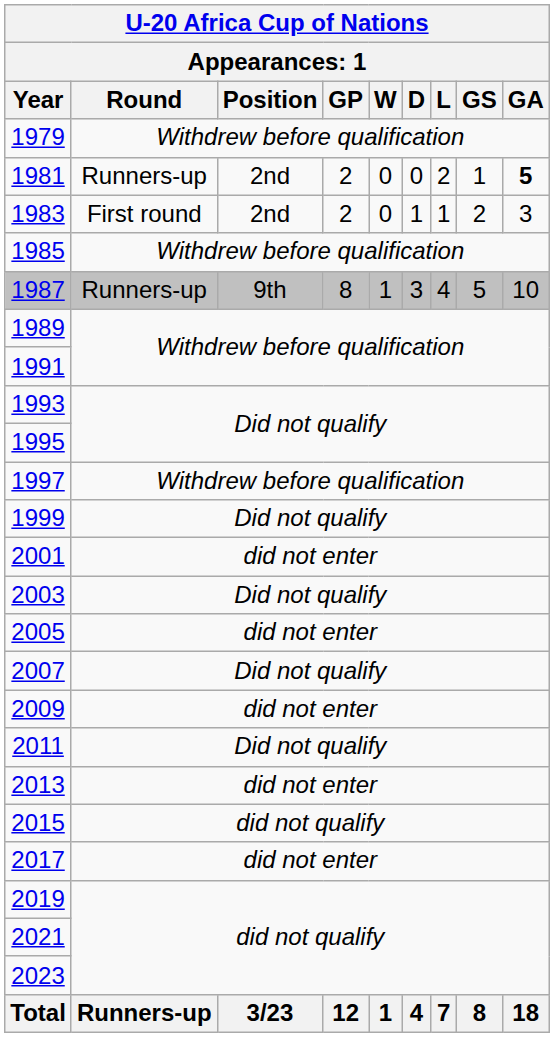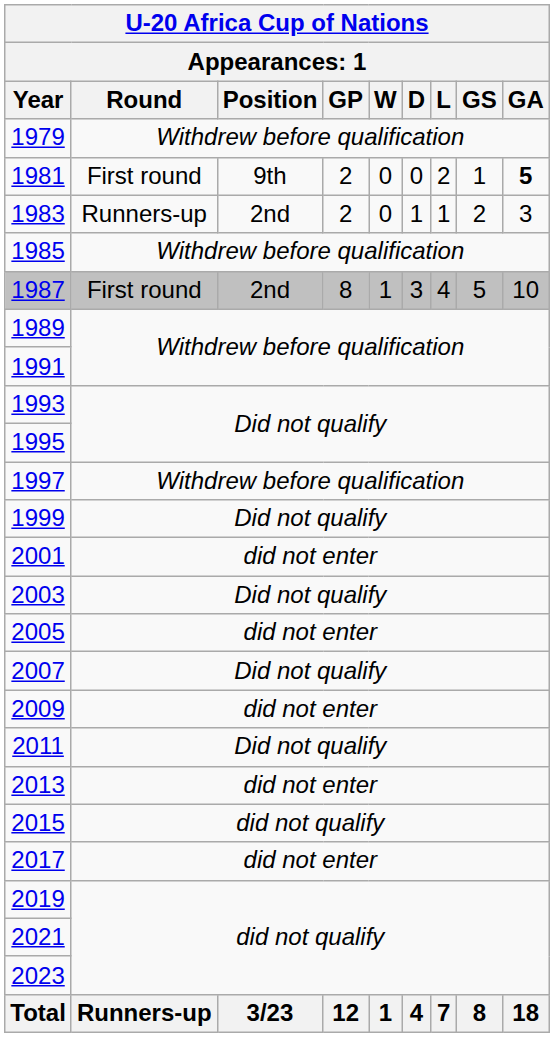(144, 175) Runners-up -> (144, 175) First round
(270, 175) 2nd -> (270, 175) 9th
(144, 213) First round -> (144, 213) Runners-up
(144, 289) Runners-up -> (144, 289) First round
(270, 289) 9th -> (270, 289) 2nd
